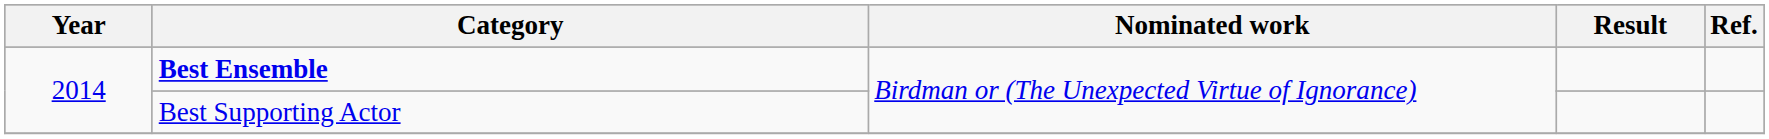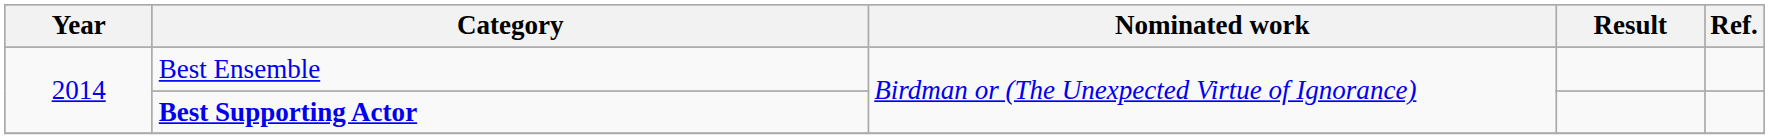(243, 68) bold -> (239, 68) normal
(280, 111) normal -> (288, 111) bold
